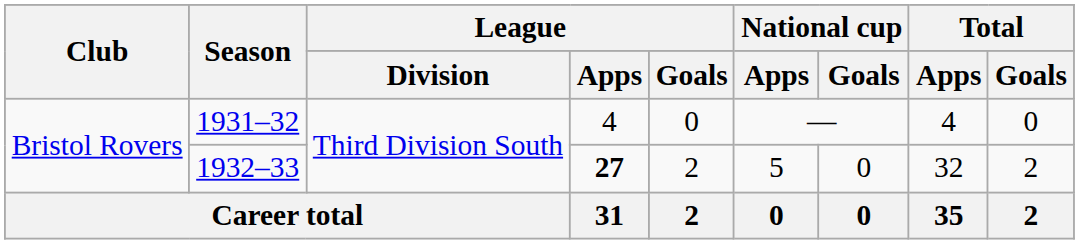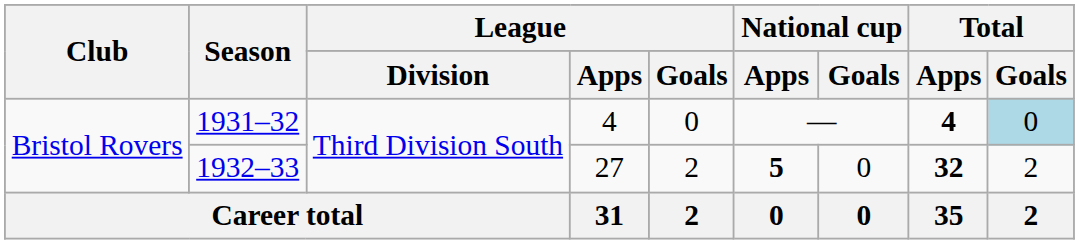(949, 121) normal -> (949, 121) bold
(1031, 121) no background -> (1031, 121) lightblue background
(609, 167) bold -> (609, 167) normal
(776, 167) normal -> (776, 167) bold
(949, 167) normal -> (949, 167) bold
